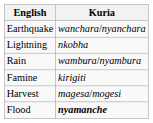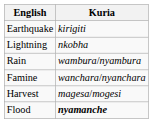(102, 29) wanchara/nyanchara -> (72, 29) kirigiti
(72, 77) kirigiti -> (102, 77) wanchara/nyanchara
